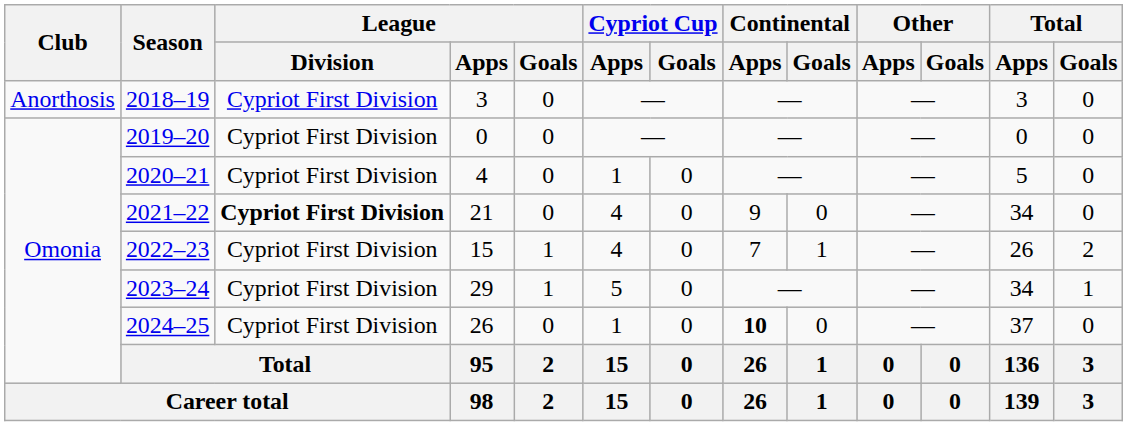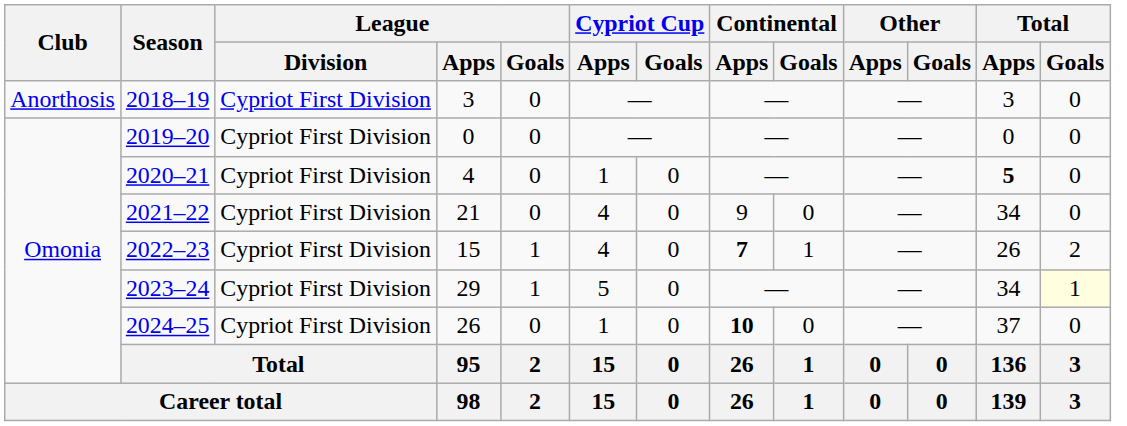(1022, 174) normal -> (1008, 174) bold
(332, 212) bold -> (326, 212) normal
(755, 250) normal -> (742, 250) bold
(1088, 288) no background -> (1075, 288) lightyellow background
